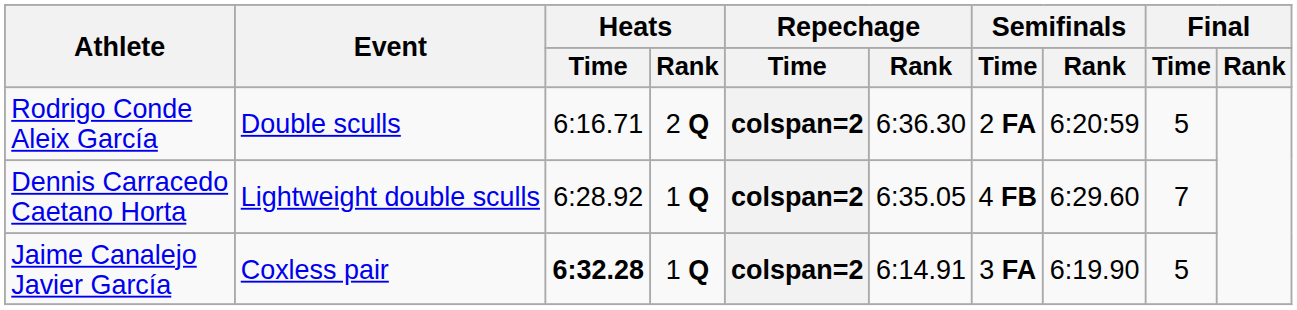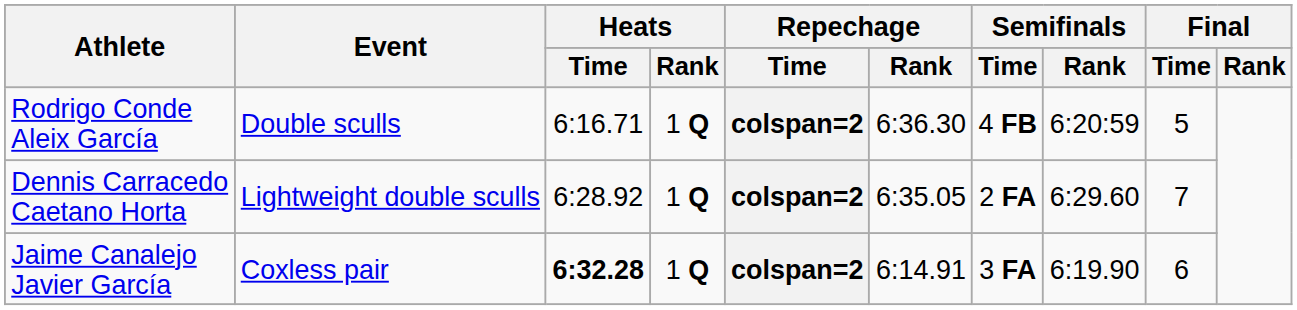(687, 124) 2 Q -> (687, 124) 1 Q
(1008, 124) 2 FA -> (1008, 124) 4 FB
(1008, 197) 4 FB -> (1008, 197) 2 FA
(1181, 269) 5 -> (1181, 269) 6
